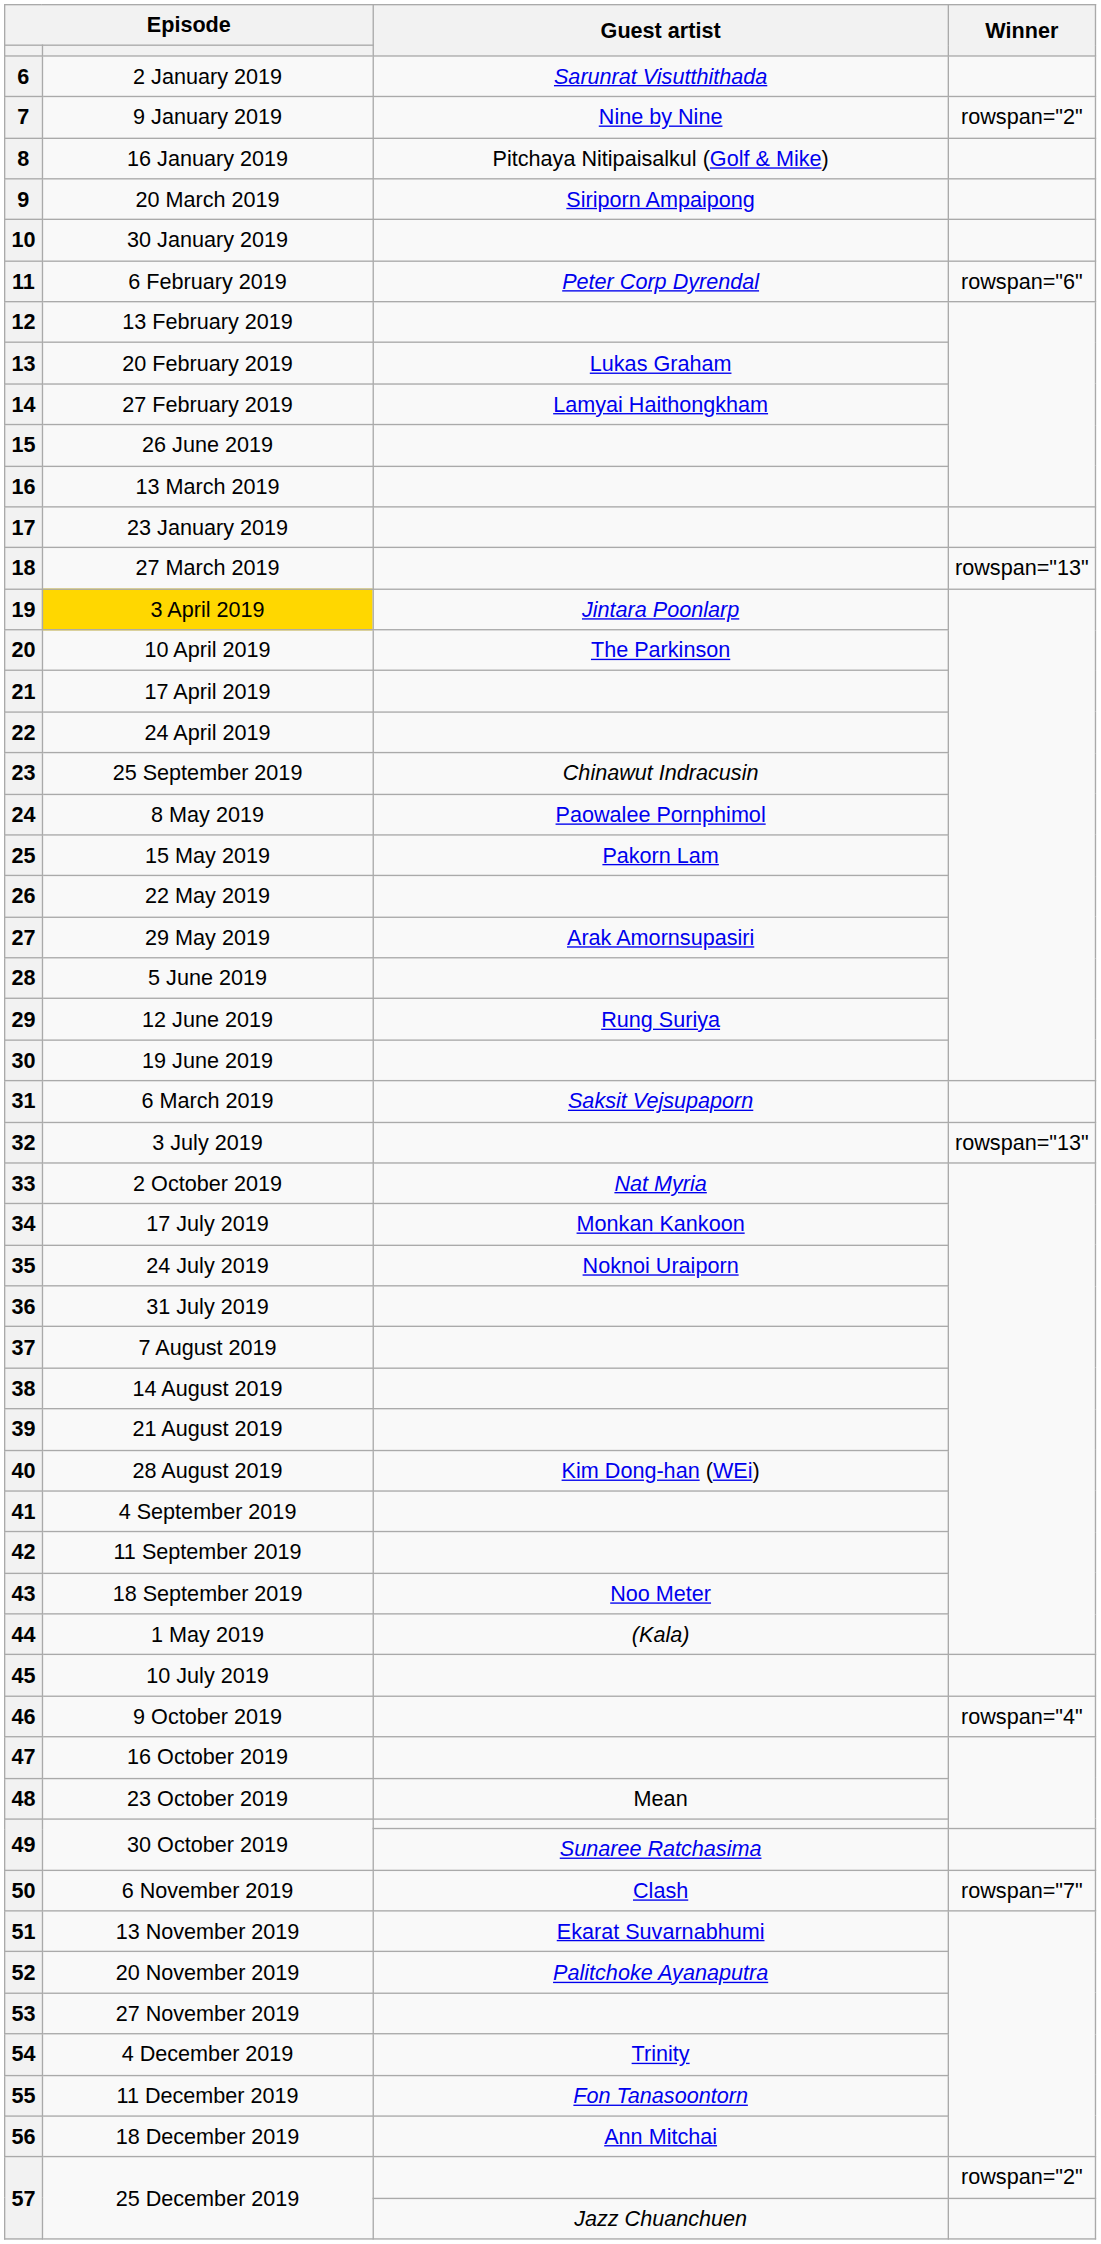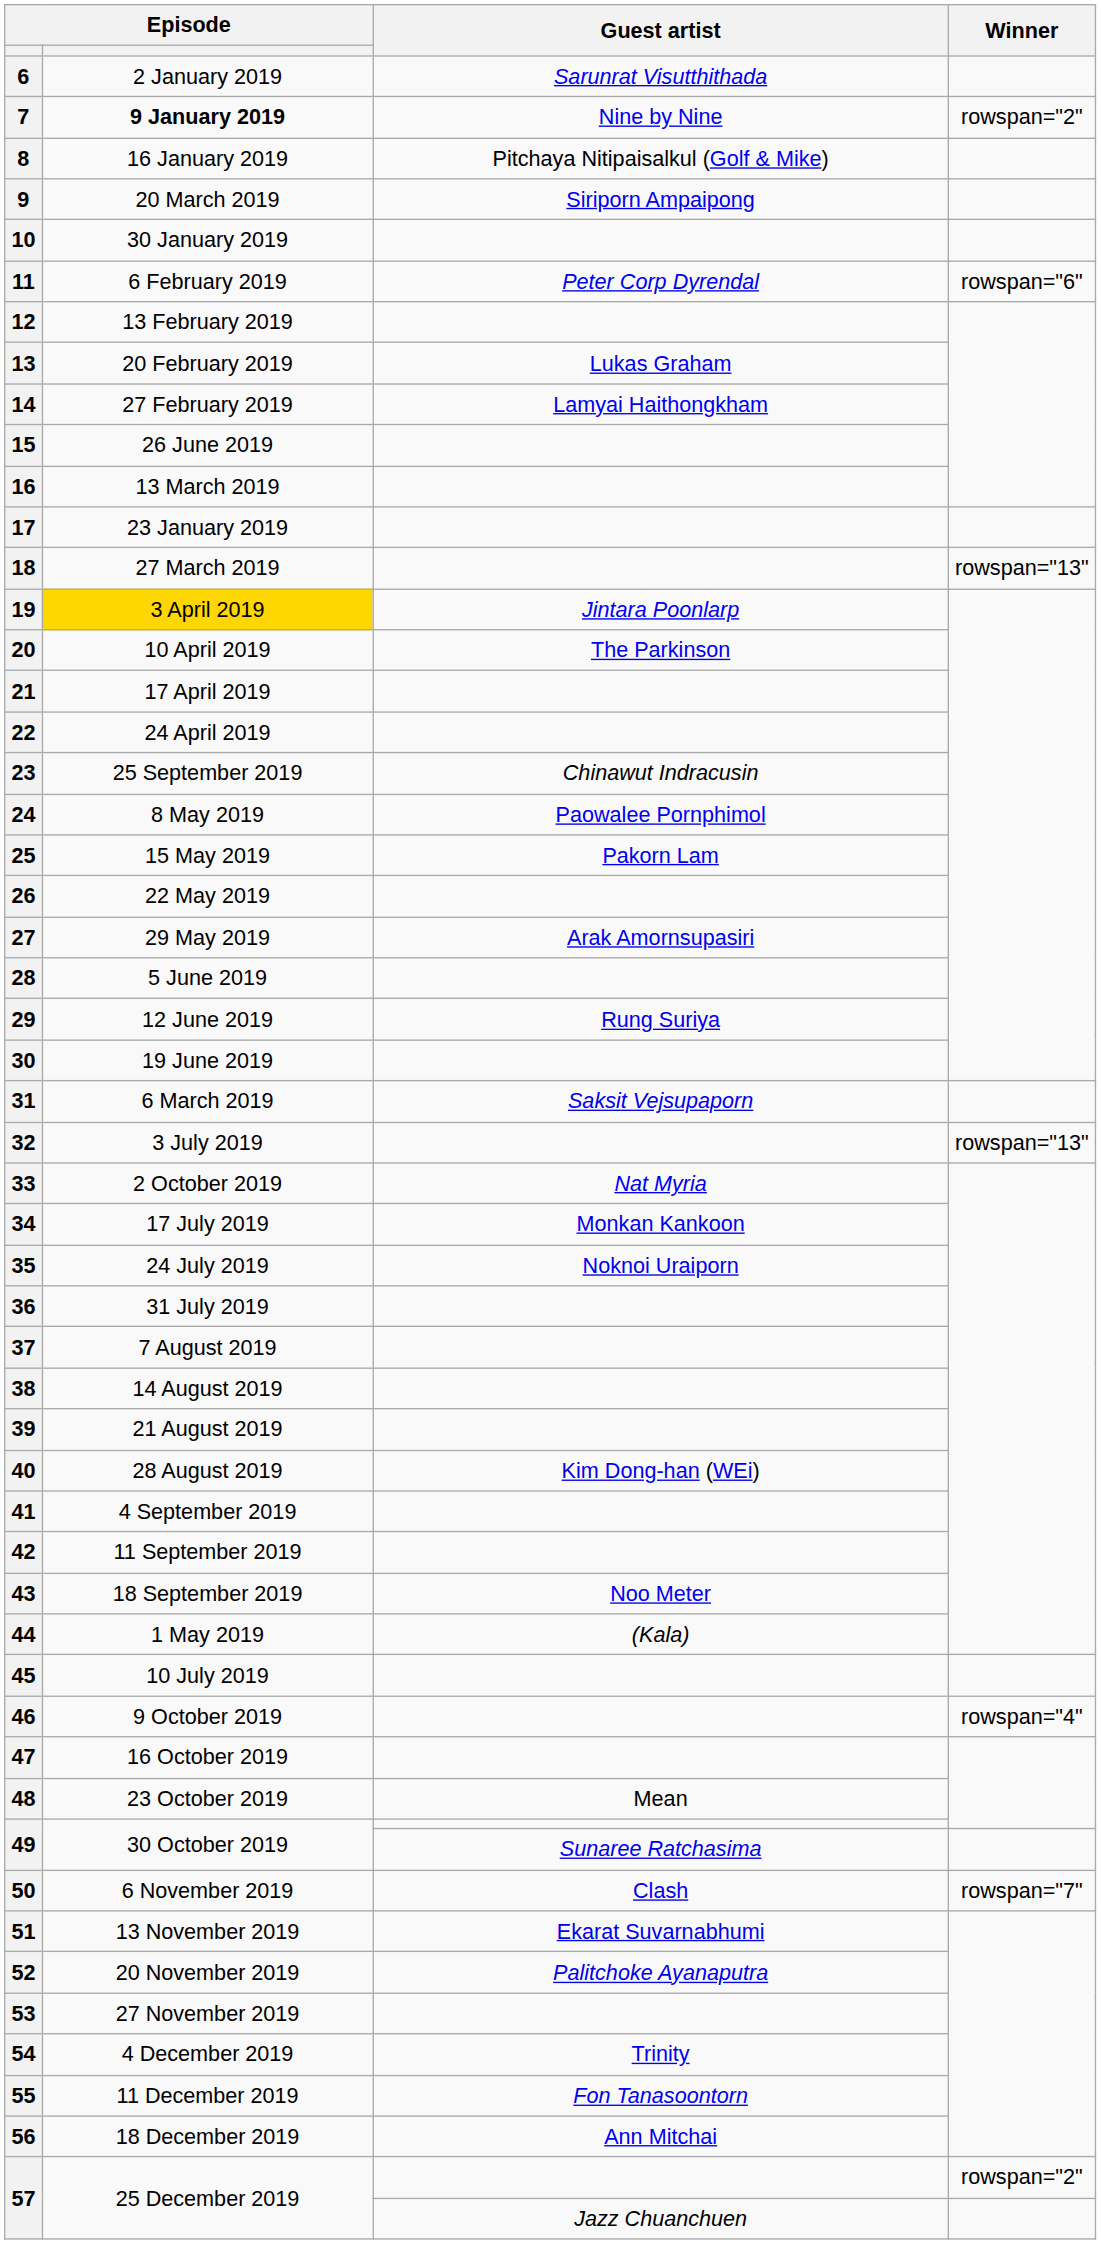(208, 117) normal -> (208, 117) bold
